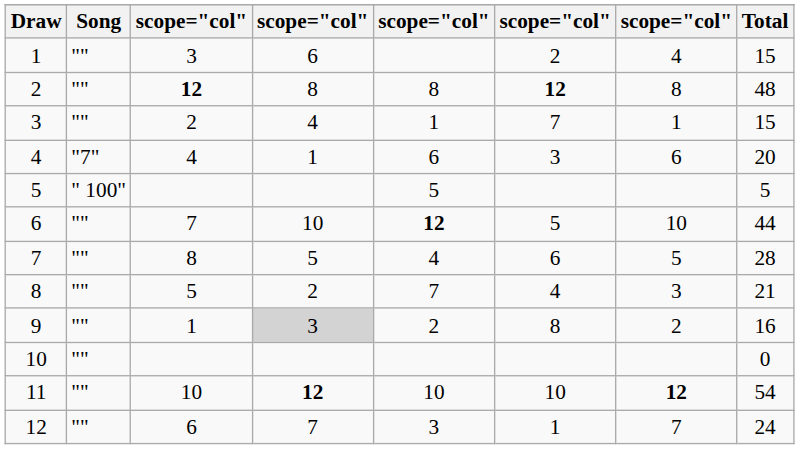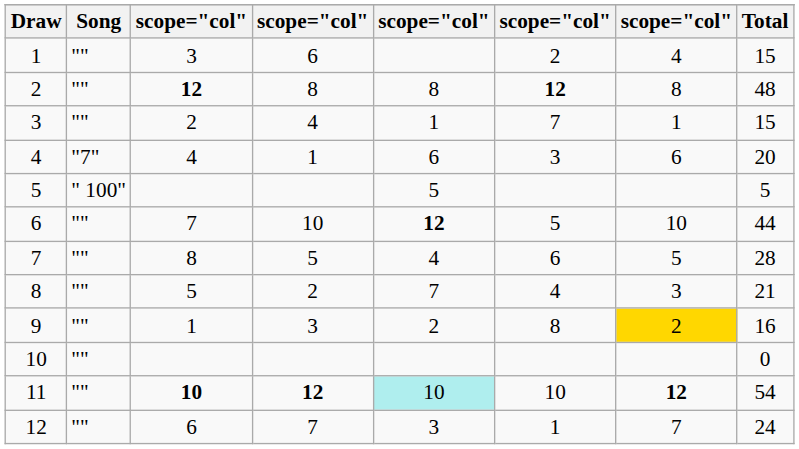(313, 325) lightgrey background -> (313, 325) no background
(676, 325) no background -> (676, 325) gold background
(191, 392) normal -> (191, 392) bold
(434, 392) no background -> (434, 392) paleturquoise background
